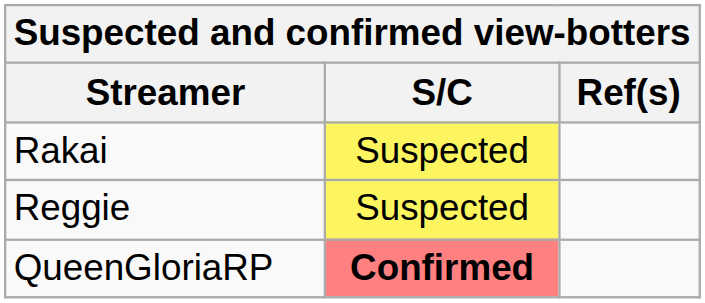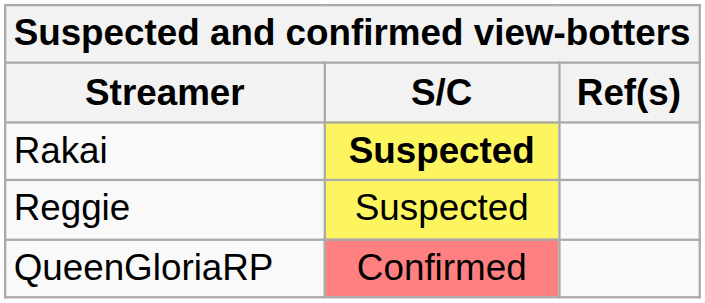(442, 150) normal -> (442, 150) bold
(442, 267) bold -> (442, 267) normal
